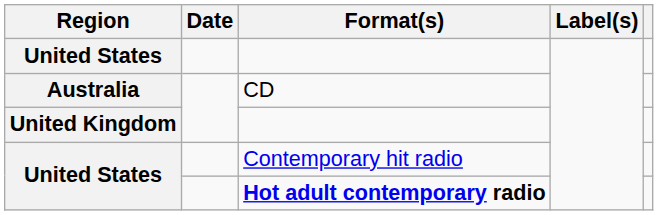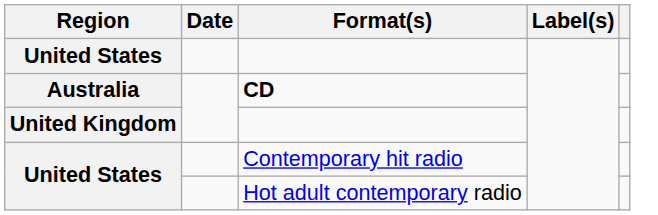(259, 90) normal -> (259, 90) bold
(394, 192) bold -> (382, 192) normal
